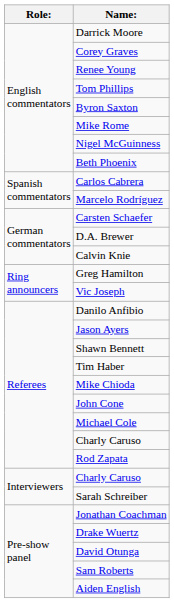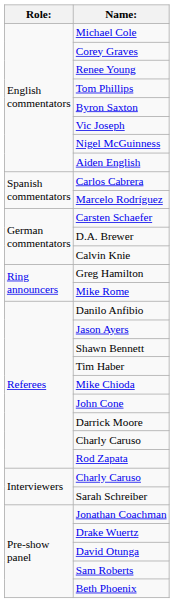(109, 32) Darrick Moore -> (106, 32) Michael Cole
(102, 125) Mike Rome -> (100, 125) Vic Joseph
(106, 162) Beth Phoenix -> (108, 162) Aiden English
(100, 292) Vic Joseph -> (102, 292) Mike Rome
(106, 421) Michael Cole -> (109, 421) Darrick Moore
(108, 588) Aiden English -> (106, 588) Beth Phoenix
